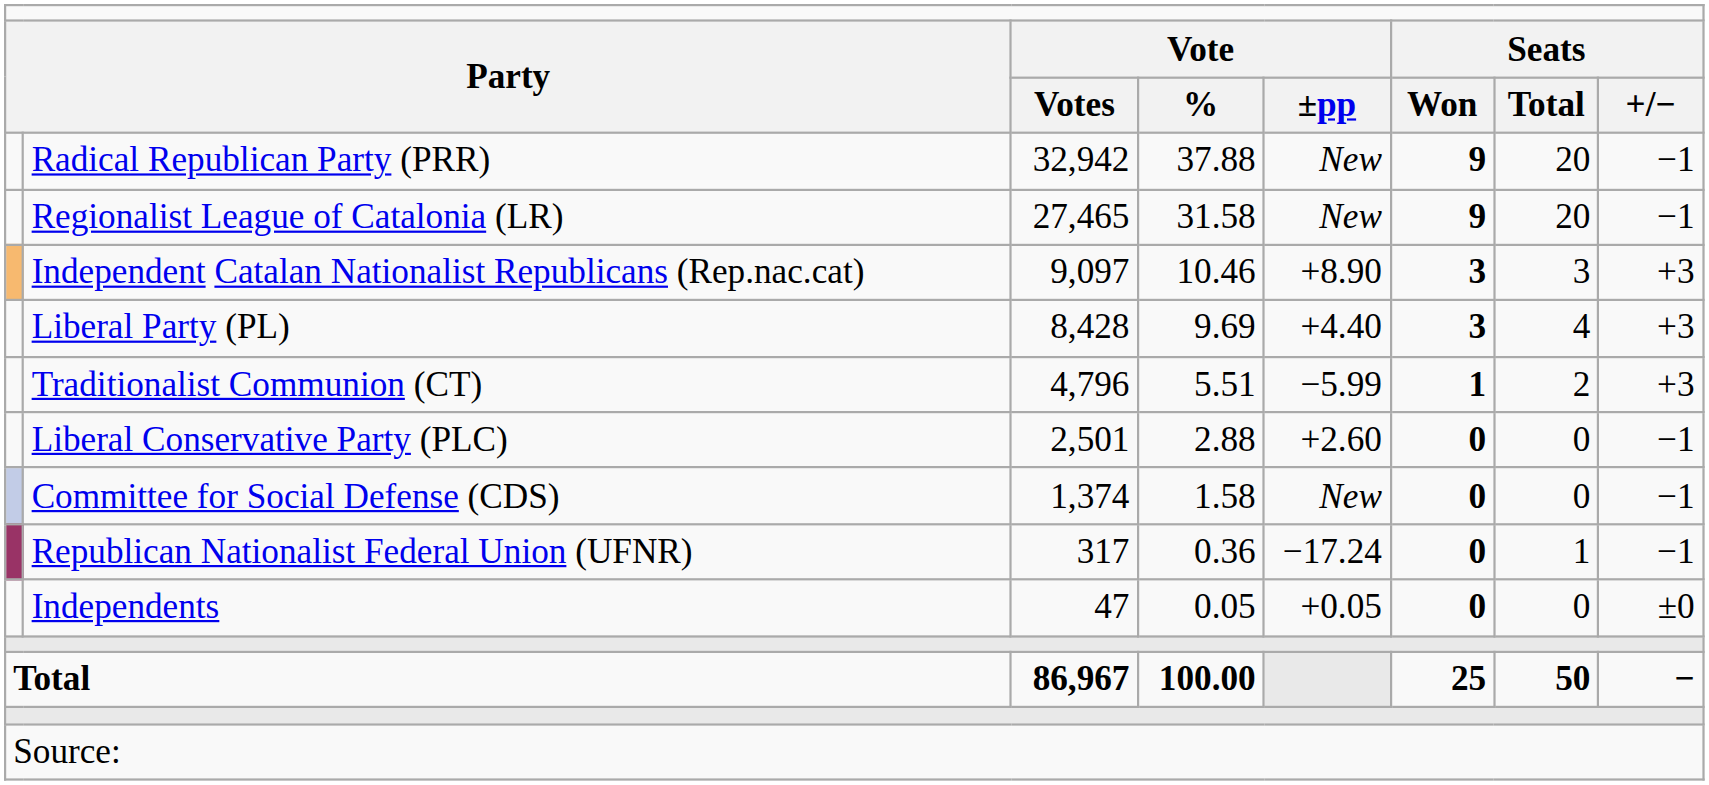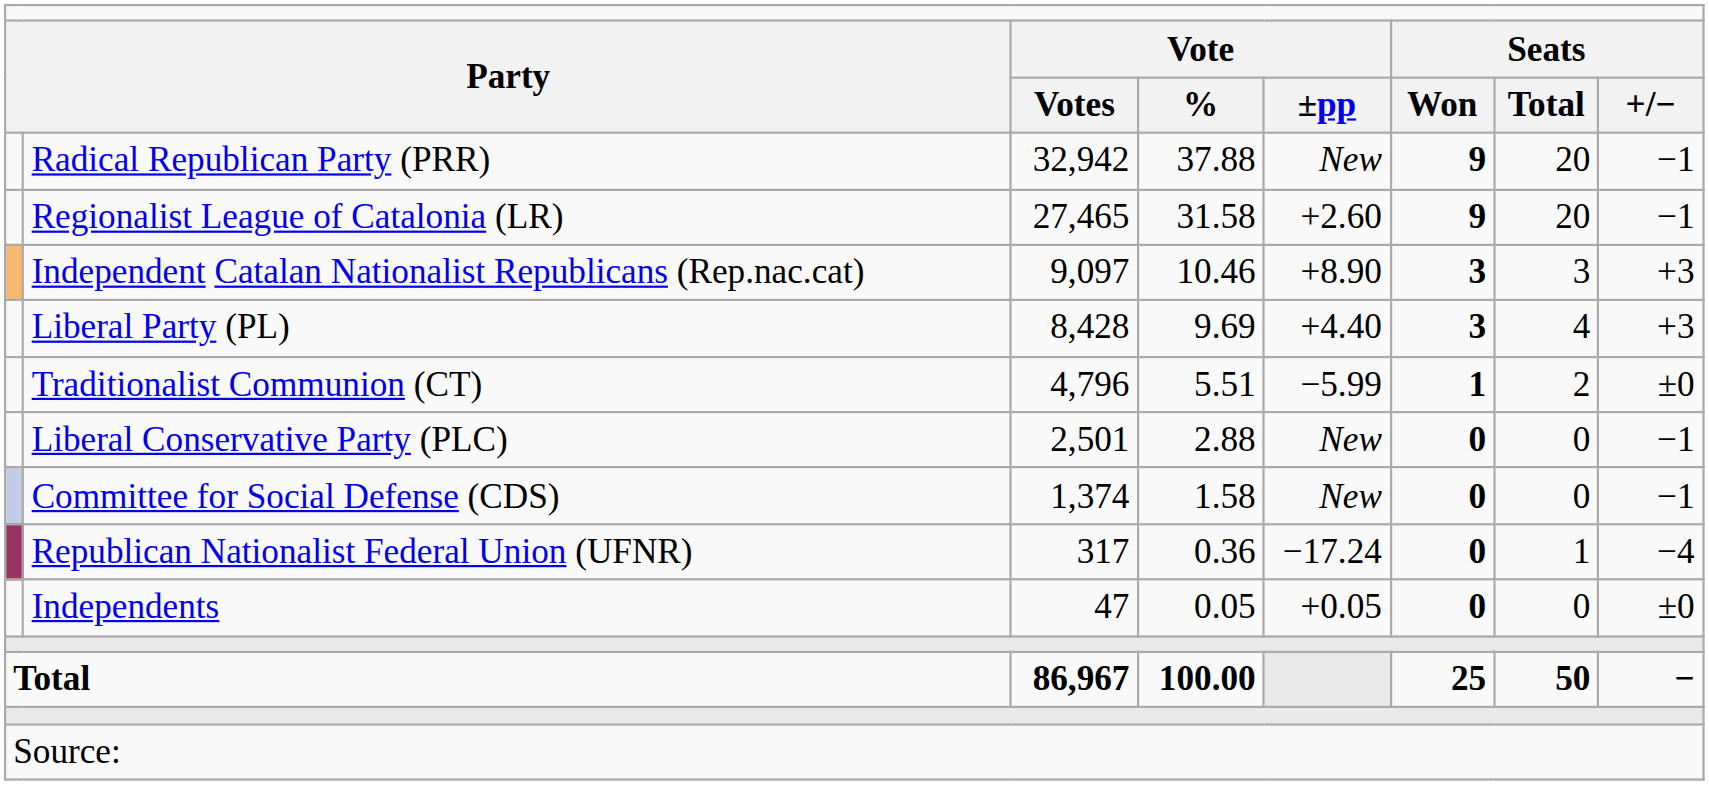(1351, 216) New -> (1341, 216) +2.60
(1676, 383) +3 -> (1676, 383) ±0
(1341, 439) +2.60 -> (1351, 439) New
(1676, 551) −1 -> (1676, 551) −4
